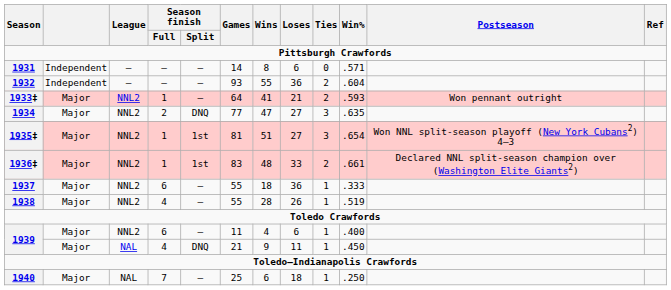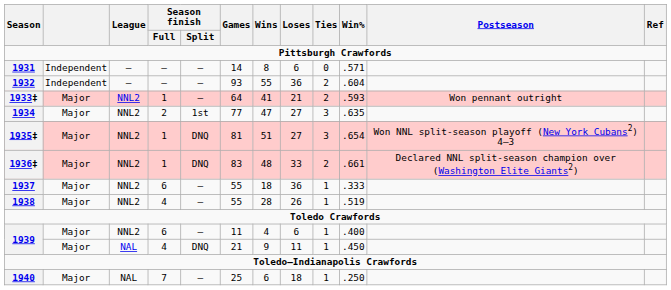(200, 114) DNQ -> (200, 114) 1st
(200, 136) 1st -> (200, 136) DNQ
(200, 165) 1st -> (200, 165) DNQ
